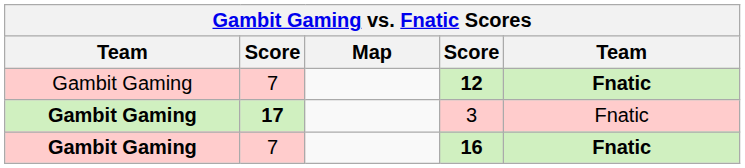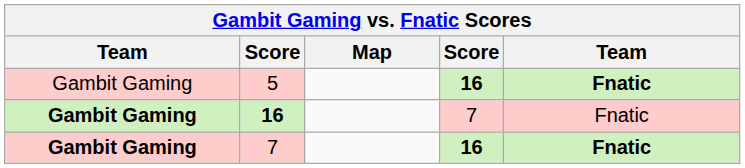(272, 83) 7 -> (272, 83) 5
(472, 83) 12 -> (472, 83) 16
(272, 115) 17 -> (272, 115) 16
(472, 115) 3 -> (472, 115) 7
